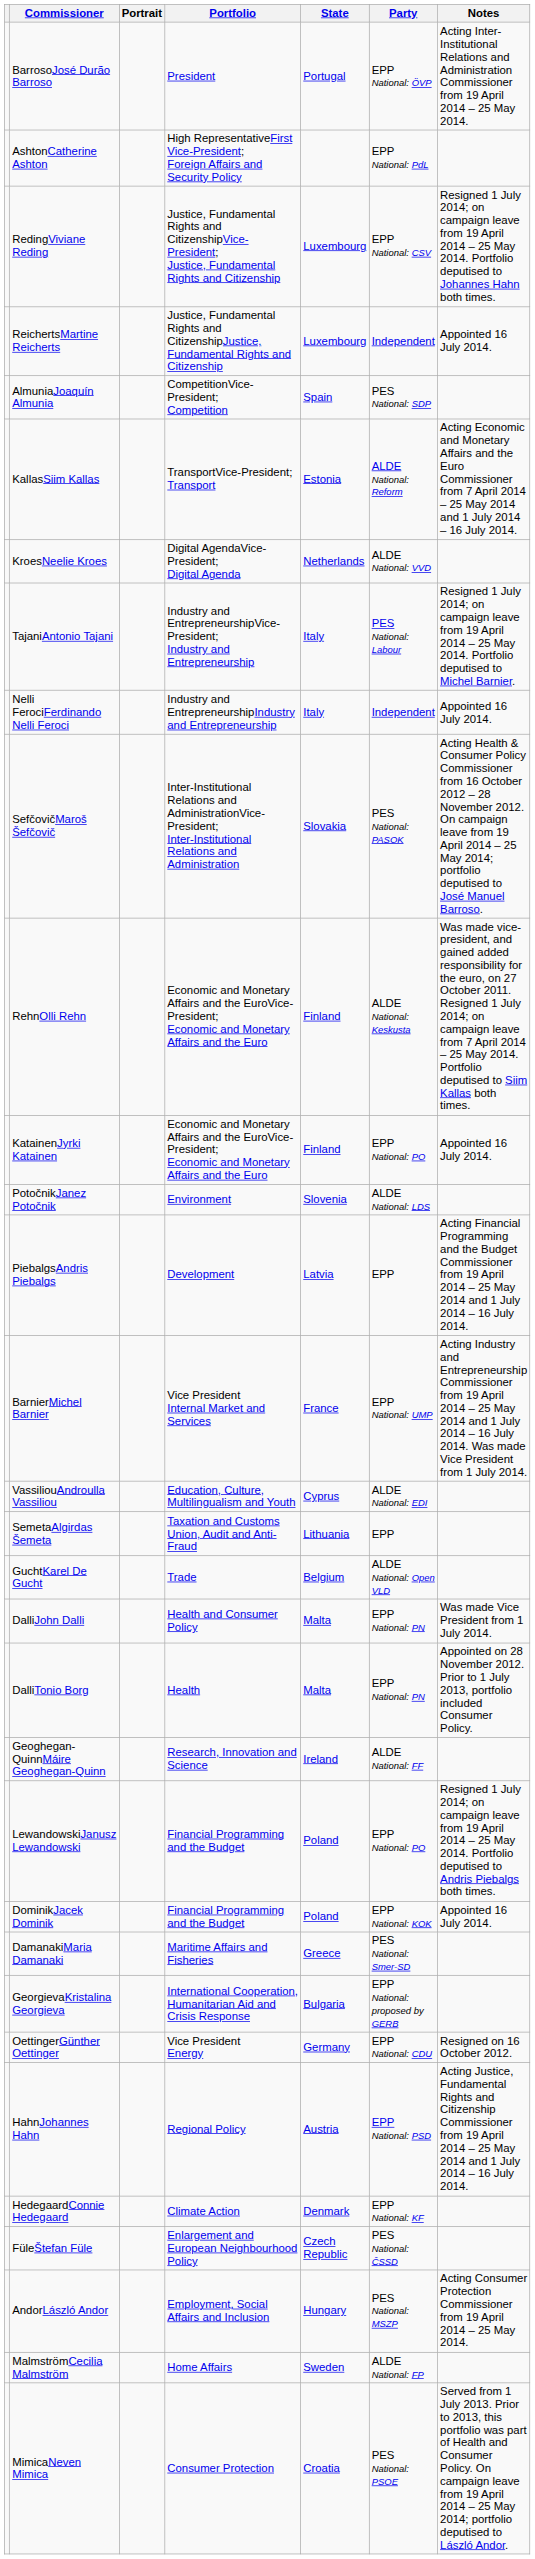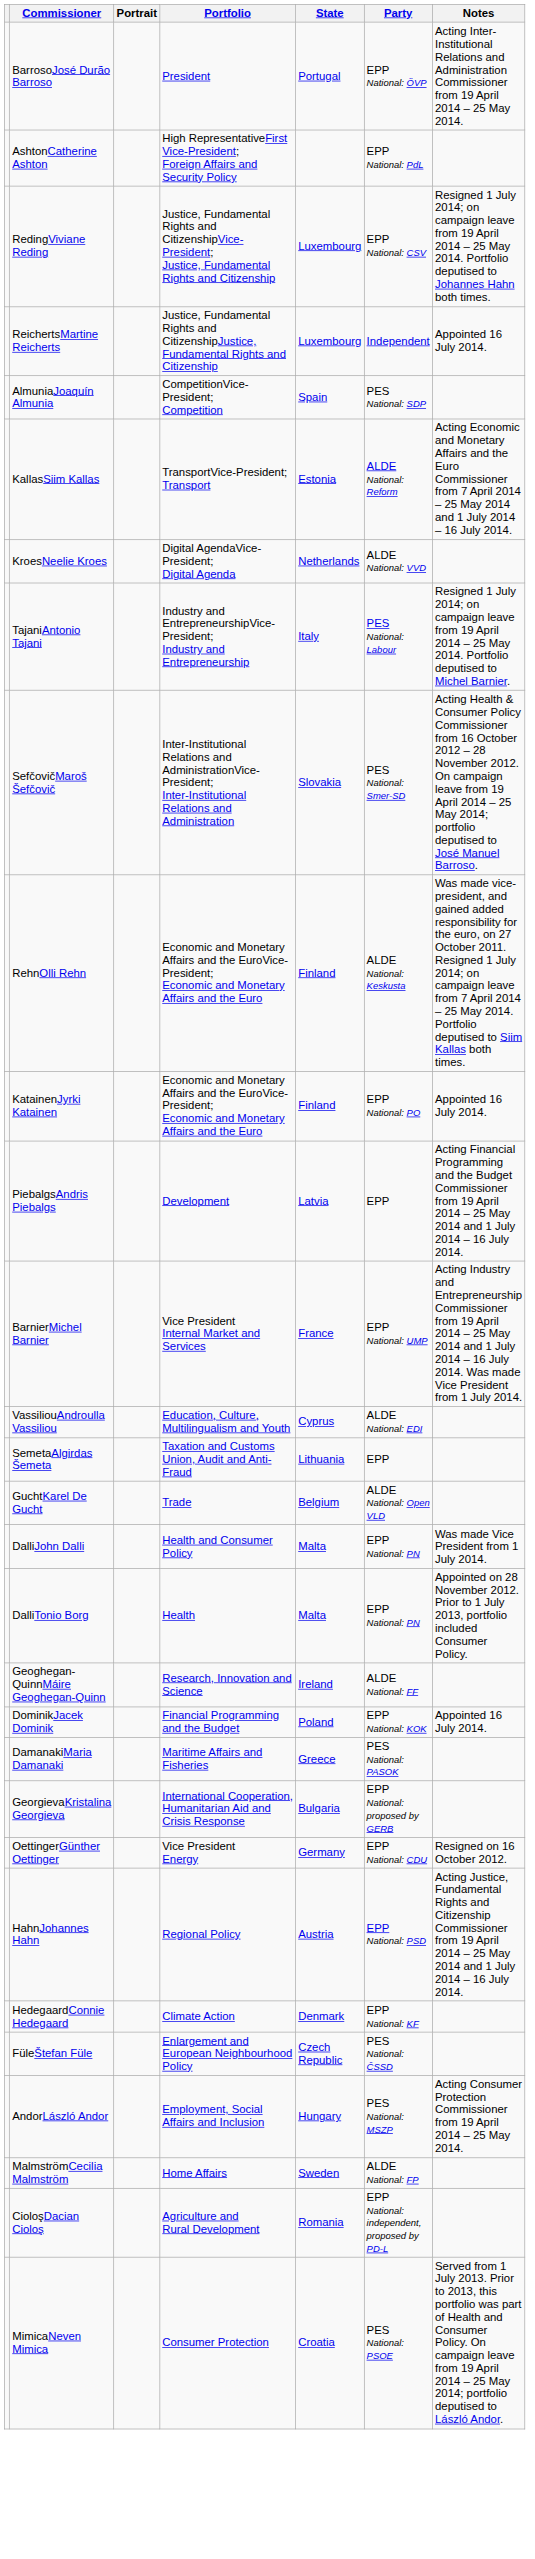- row: (57, 712)
(390, 826) PES National: PASOK -> (386, 782) PES National: Smer-SD
- row: (49, 1199)
- row: (64, 1841)
(391, 1953) PES National: Smer-SD -> (385, 1759) PES National: PASOK
+ row: (46, 2222)
